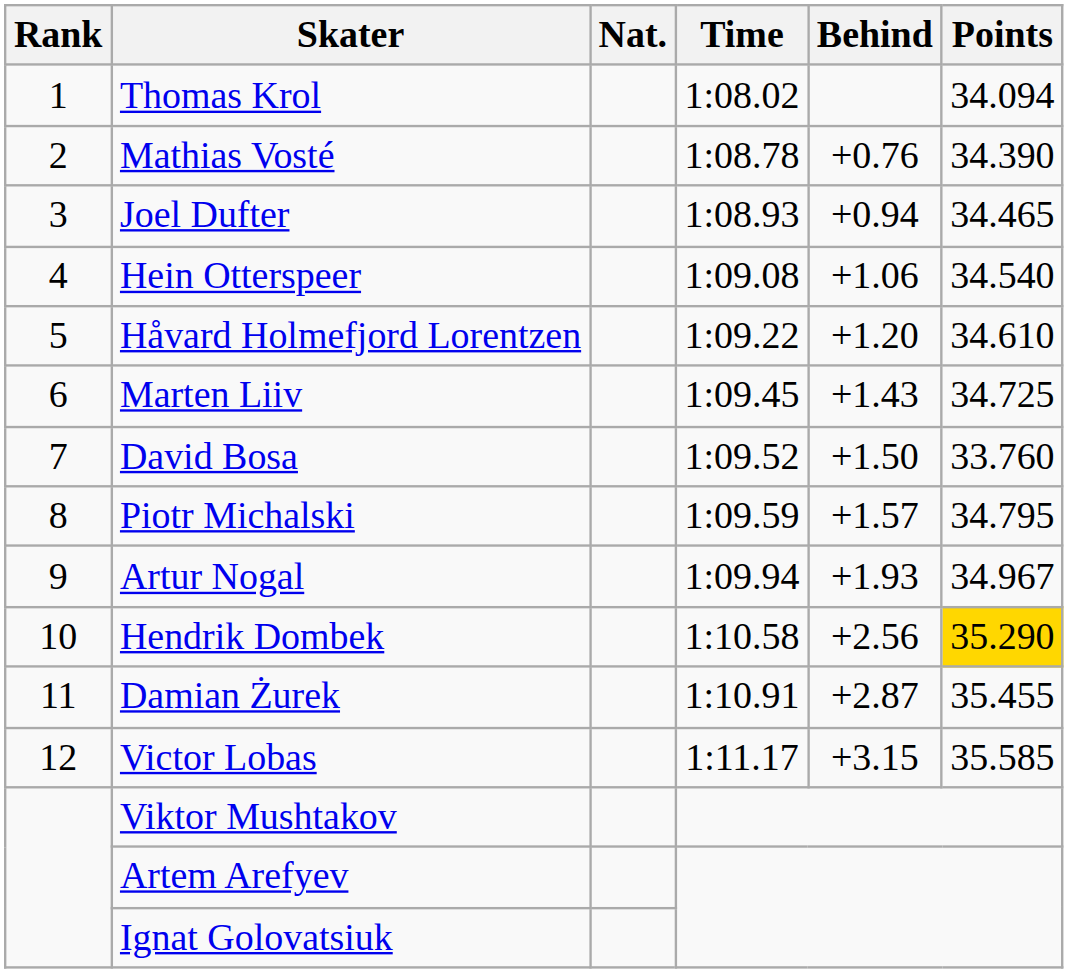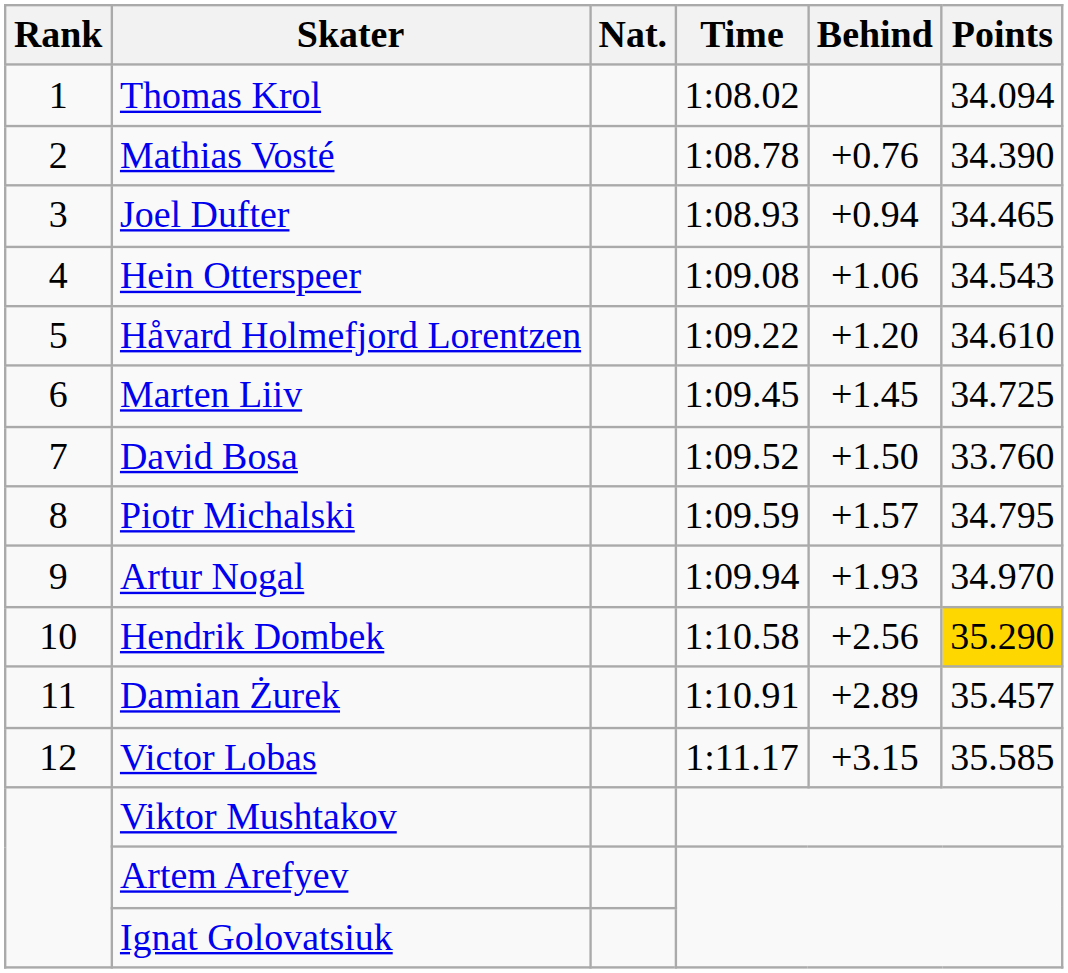(1002, 275) 34.540 -> (1002, 275) 34.543
(875, 395) +1.43 -> (875, 395) +1.45
(1002, 575) 34.967 -> (1002, 575) 34.970
(875, 696) +2.87 -> (875, 696) +2.89
(1002, 696) 35.455 -> (1002, 696) 35.457
